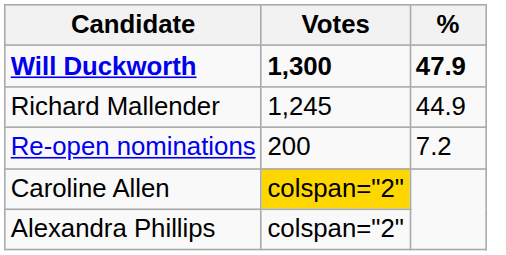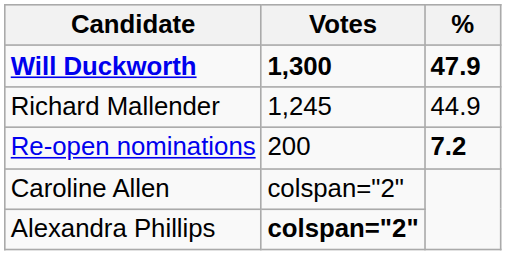(434, 147) normal -> (448, 147) bold
(336, 188) gold background -> (336, 188) no background
(336, 229) normal -> (343, 229) bold
